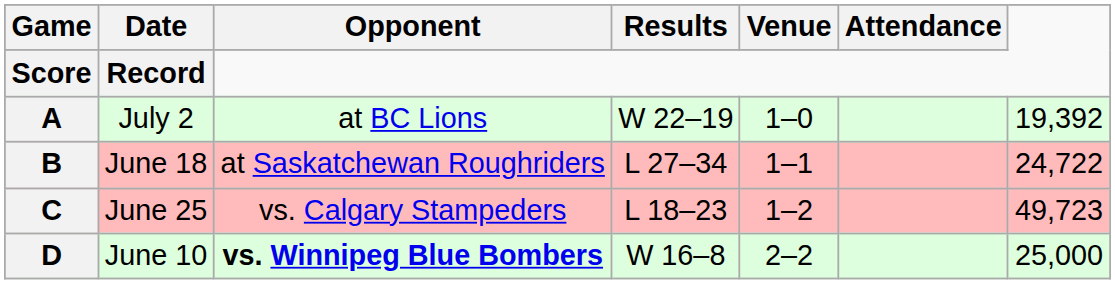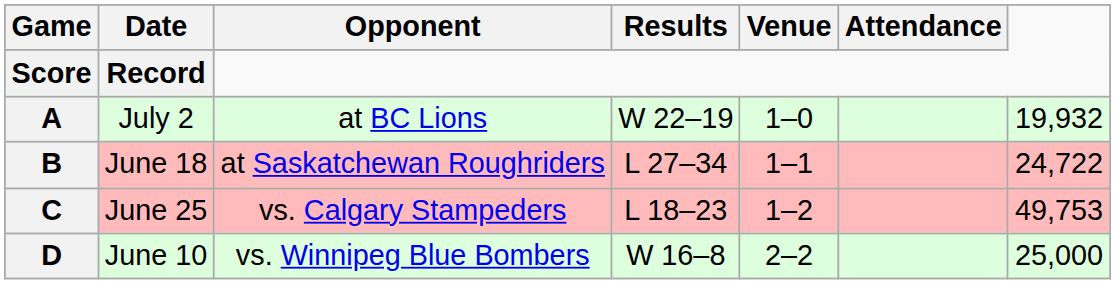(1059, 118) 19,392 -> (1059, 118) 19,932
(1059, 210) 49,723 -> (1059, 210) 49,753
(413, 255) bold -> (413, 255) normal
